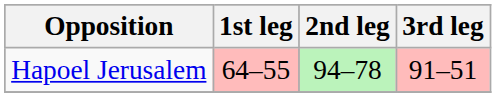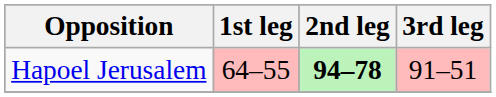(348, 69) normal -> (348, 69) bold
